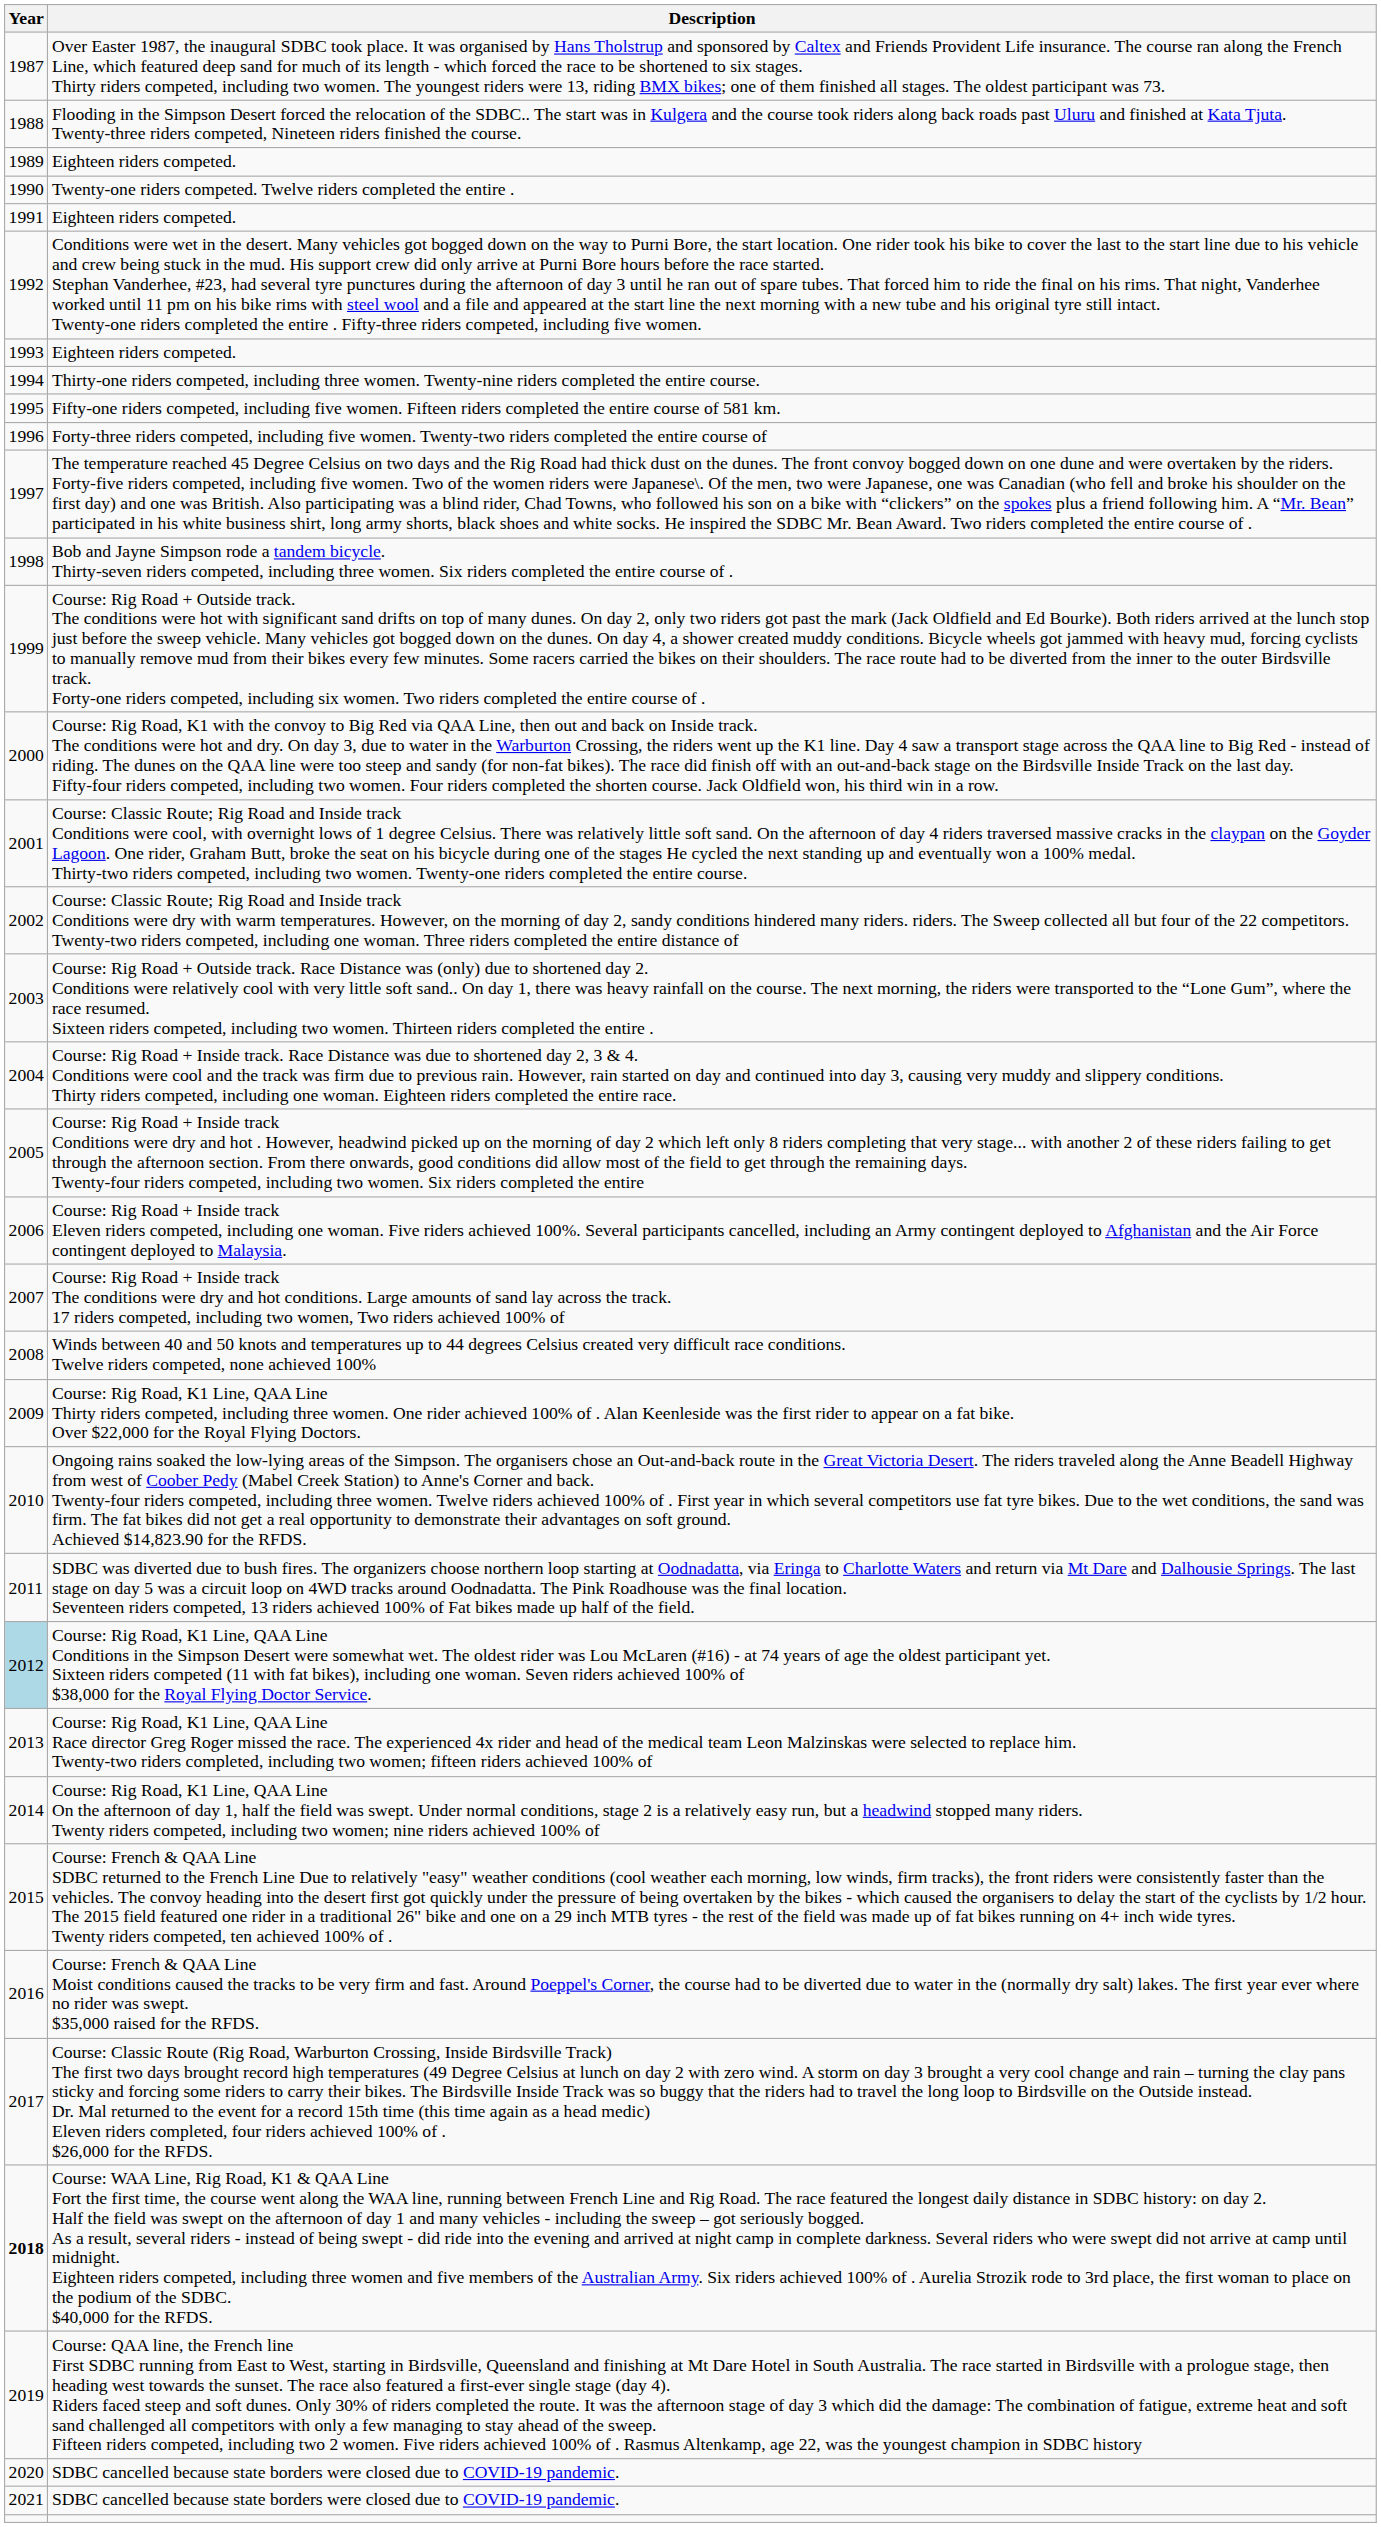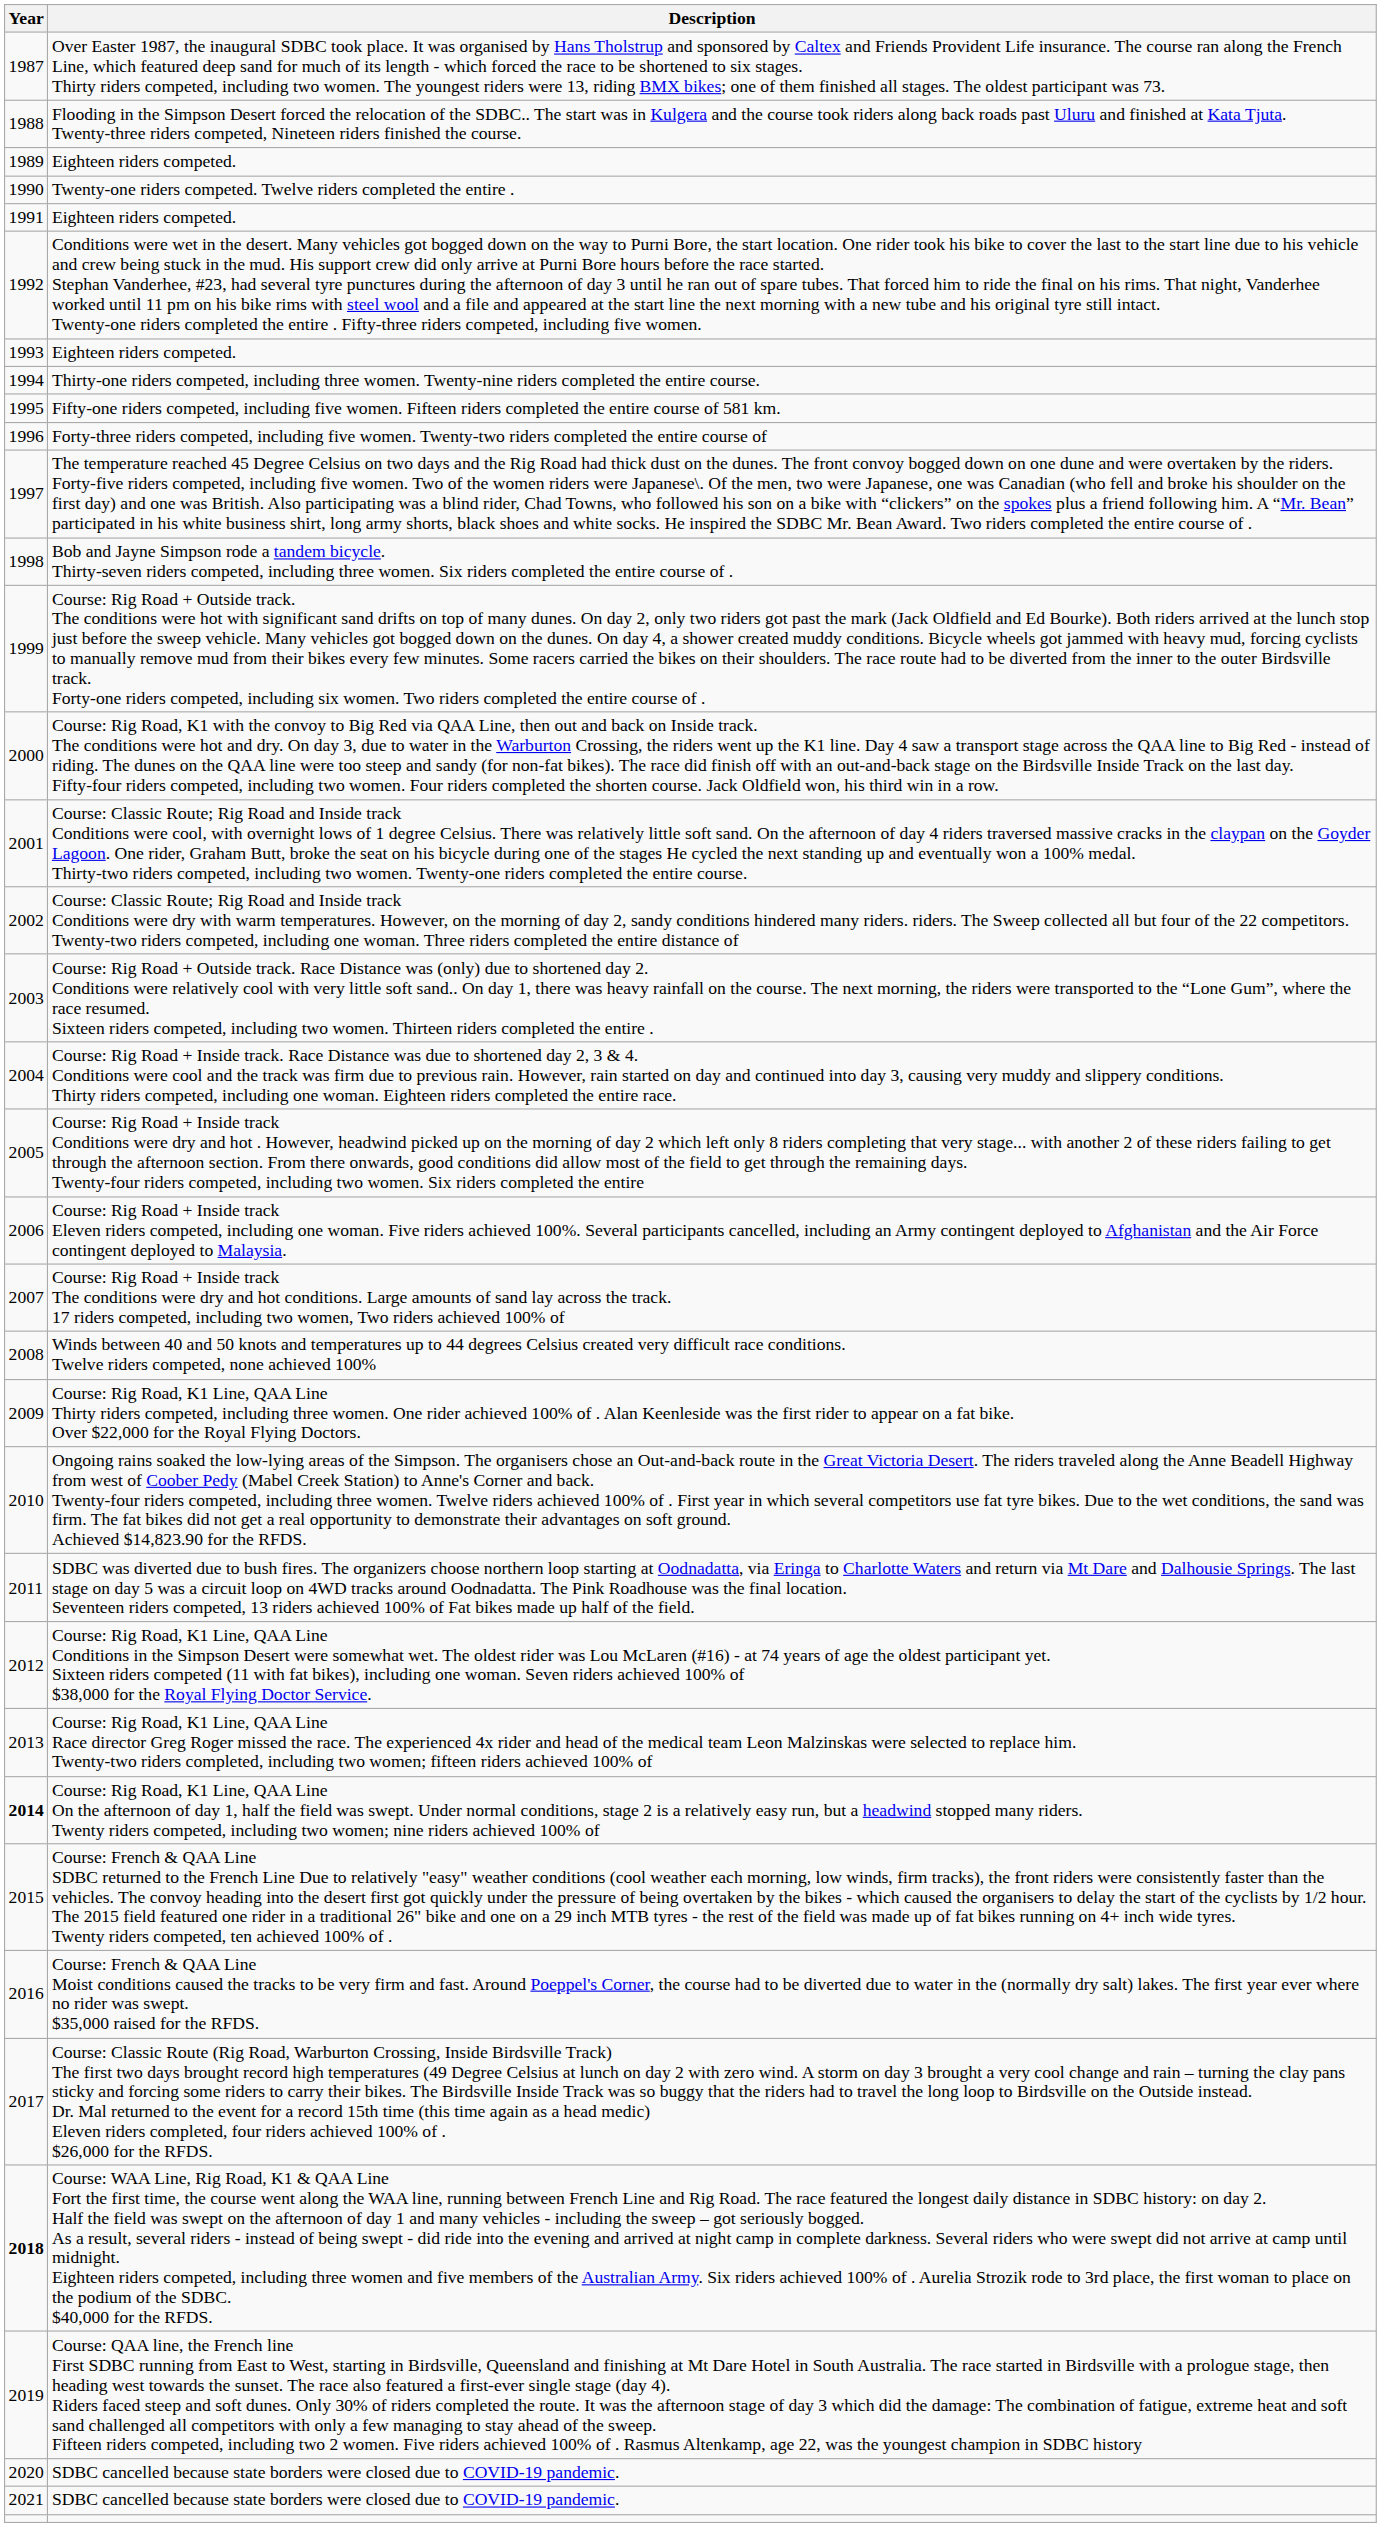(26, 1664) lightblue background -> (26, 1664) no background
(26, 1809) normal -> (26, 1809) bold
